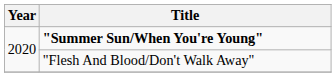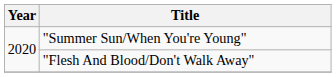(153, 38) bold -> (145, 38) normal
